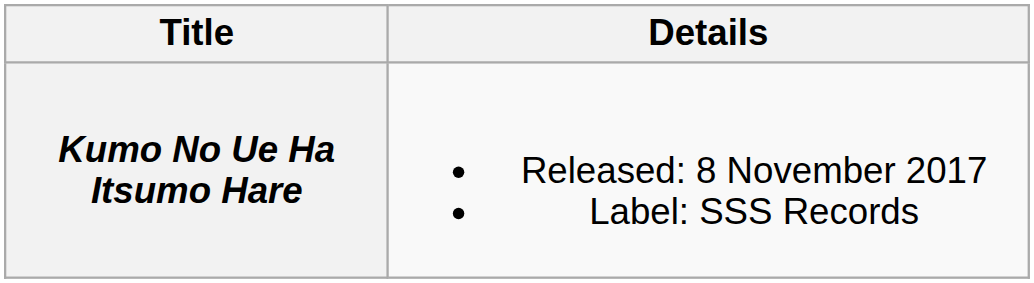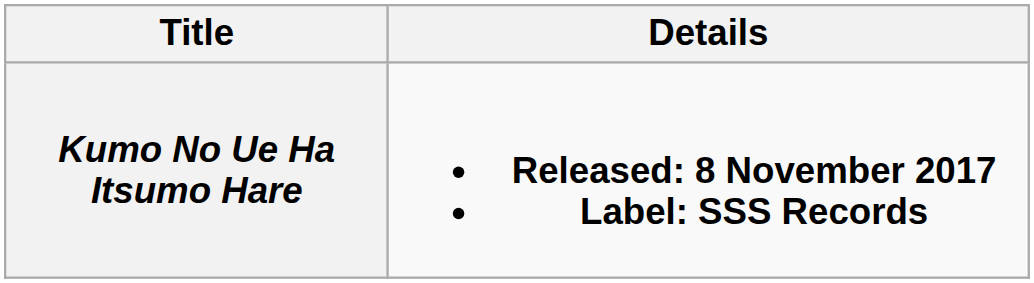(708, 191) normal -> (708, 191) bold
